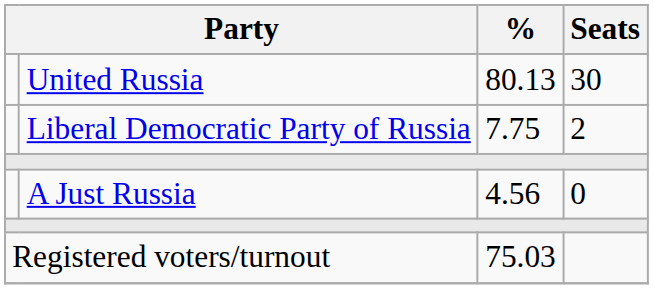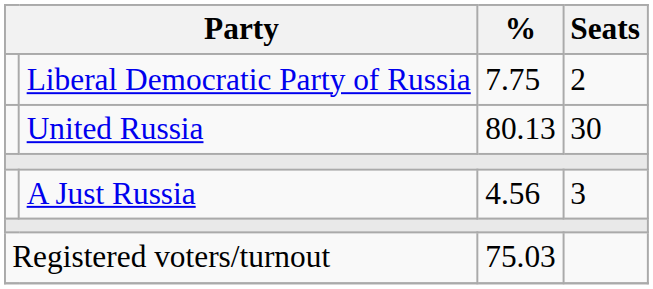rows swapped: (115, 79) <-> (249, 128)
(578, 193) 0 -> (578, 193) 3
